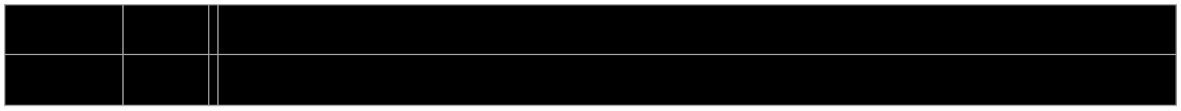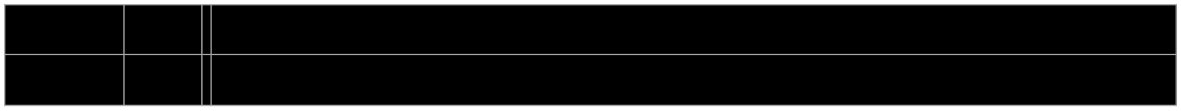(166, 79) bold -> (163, 79) normal
